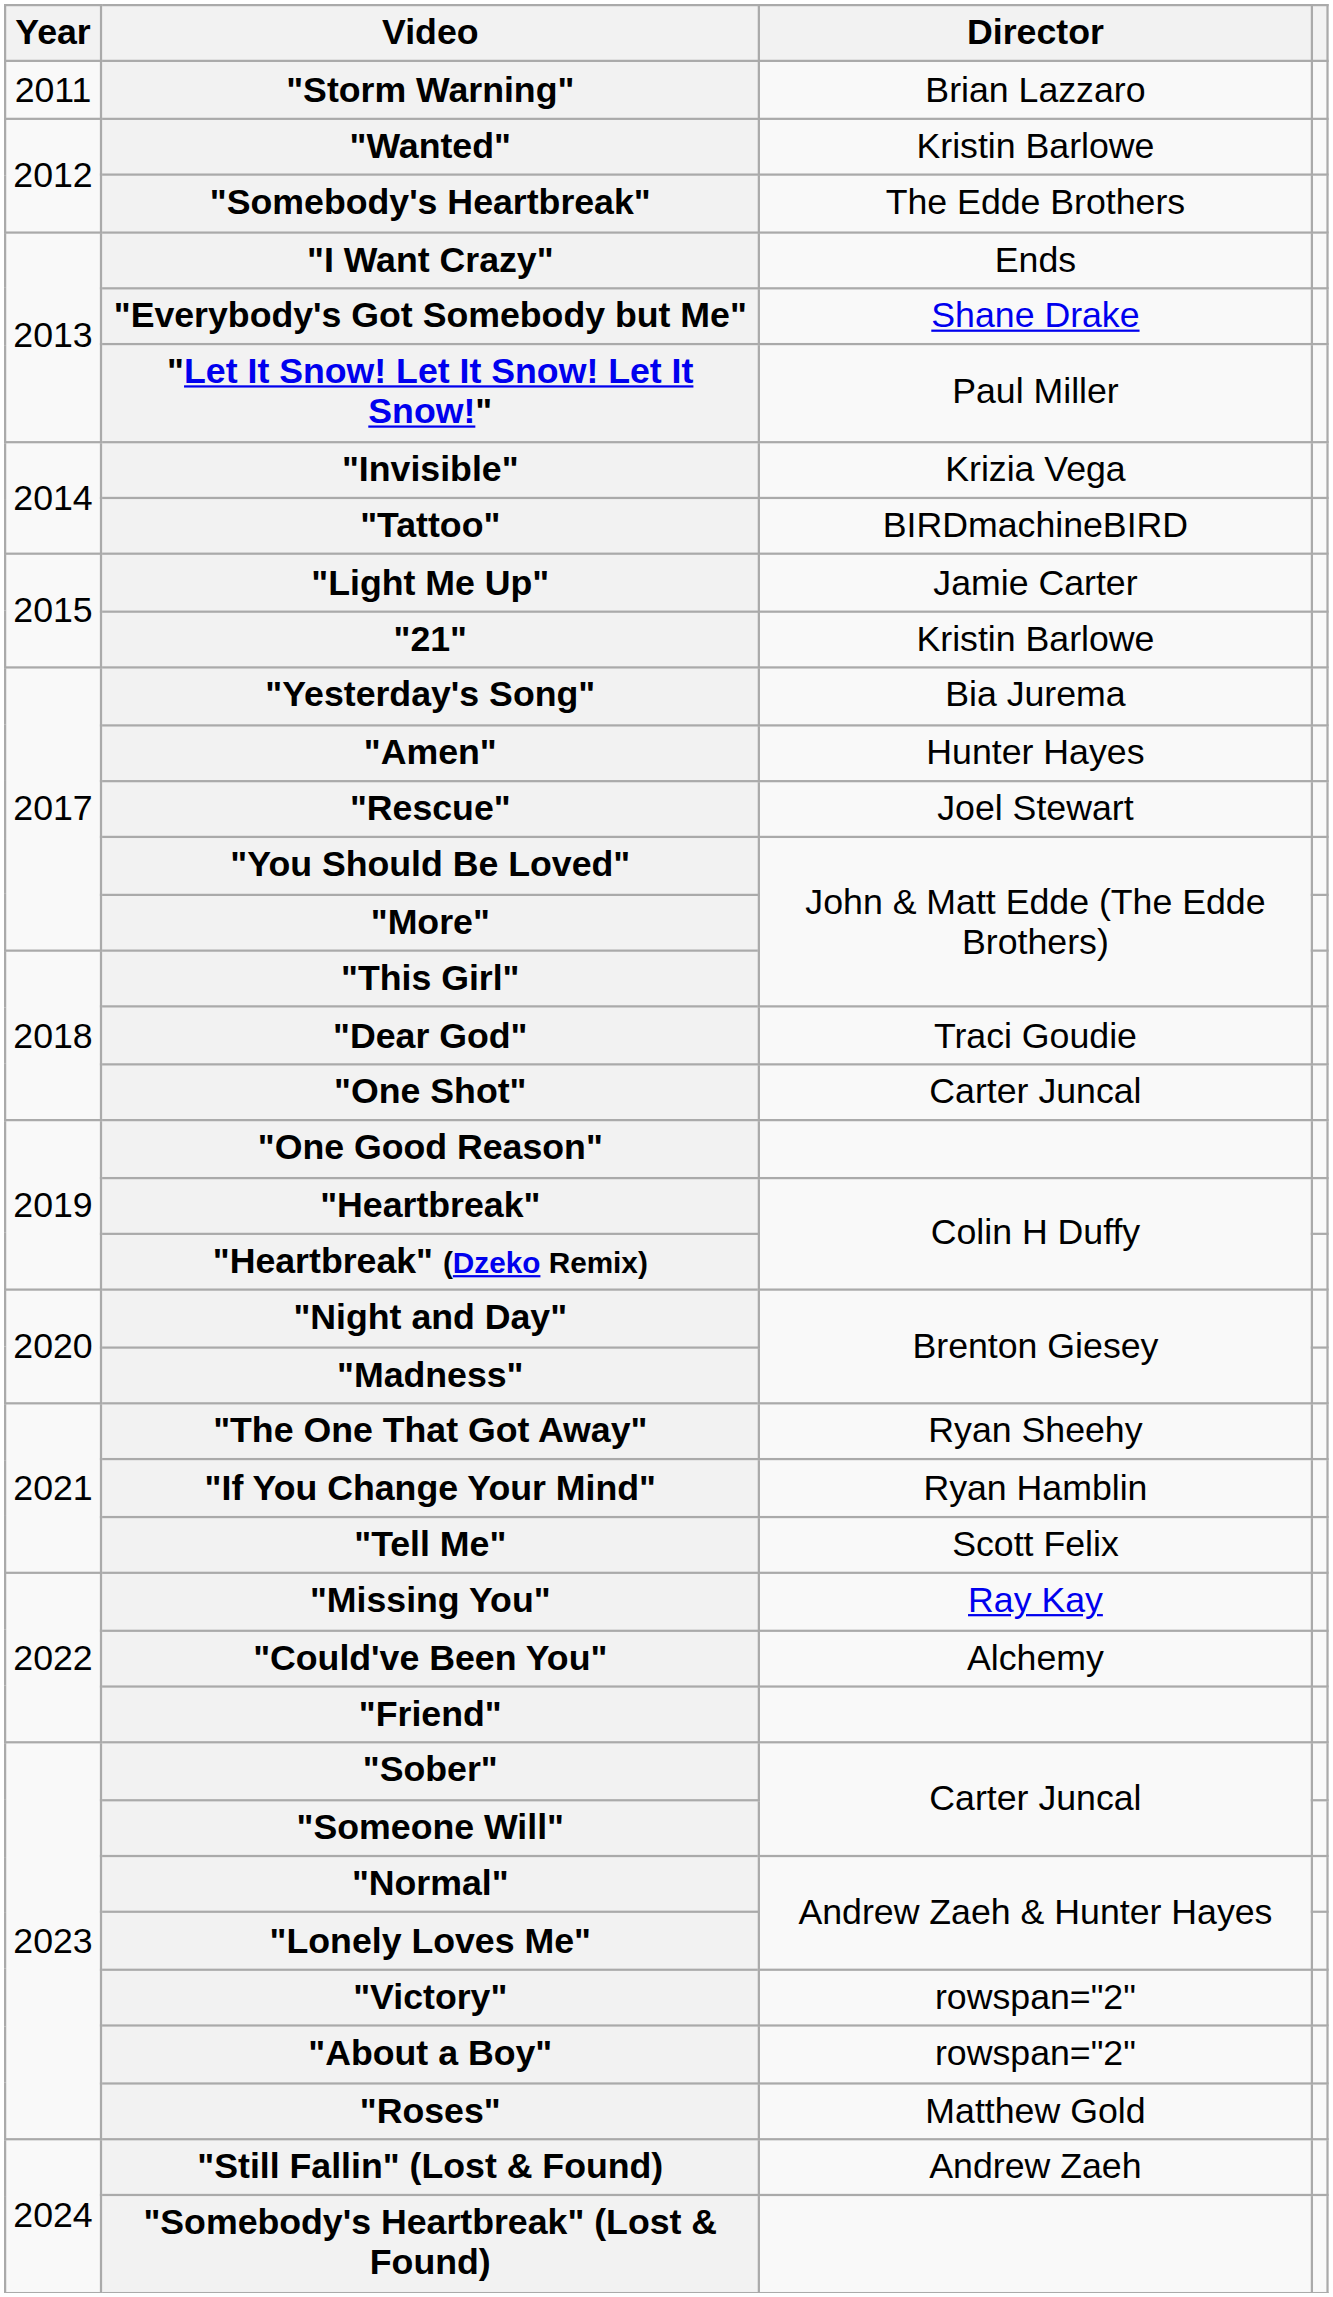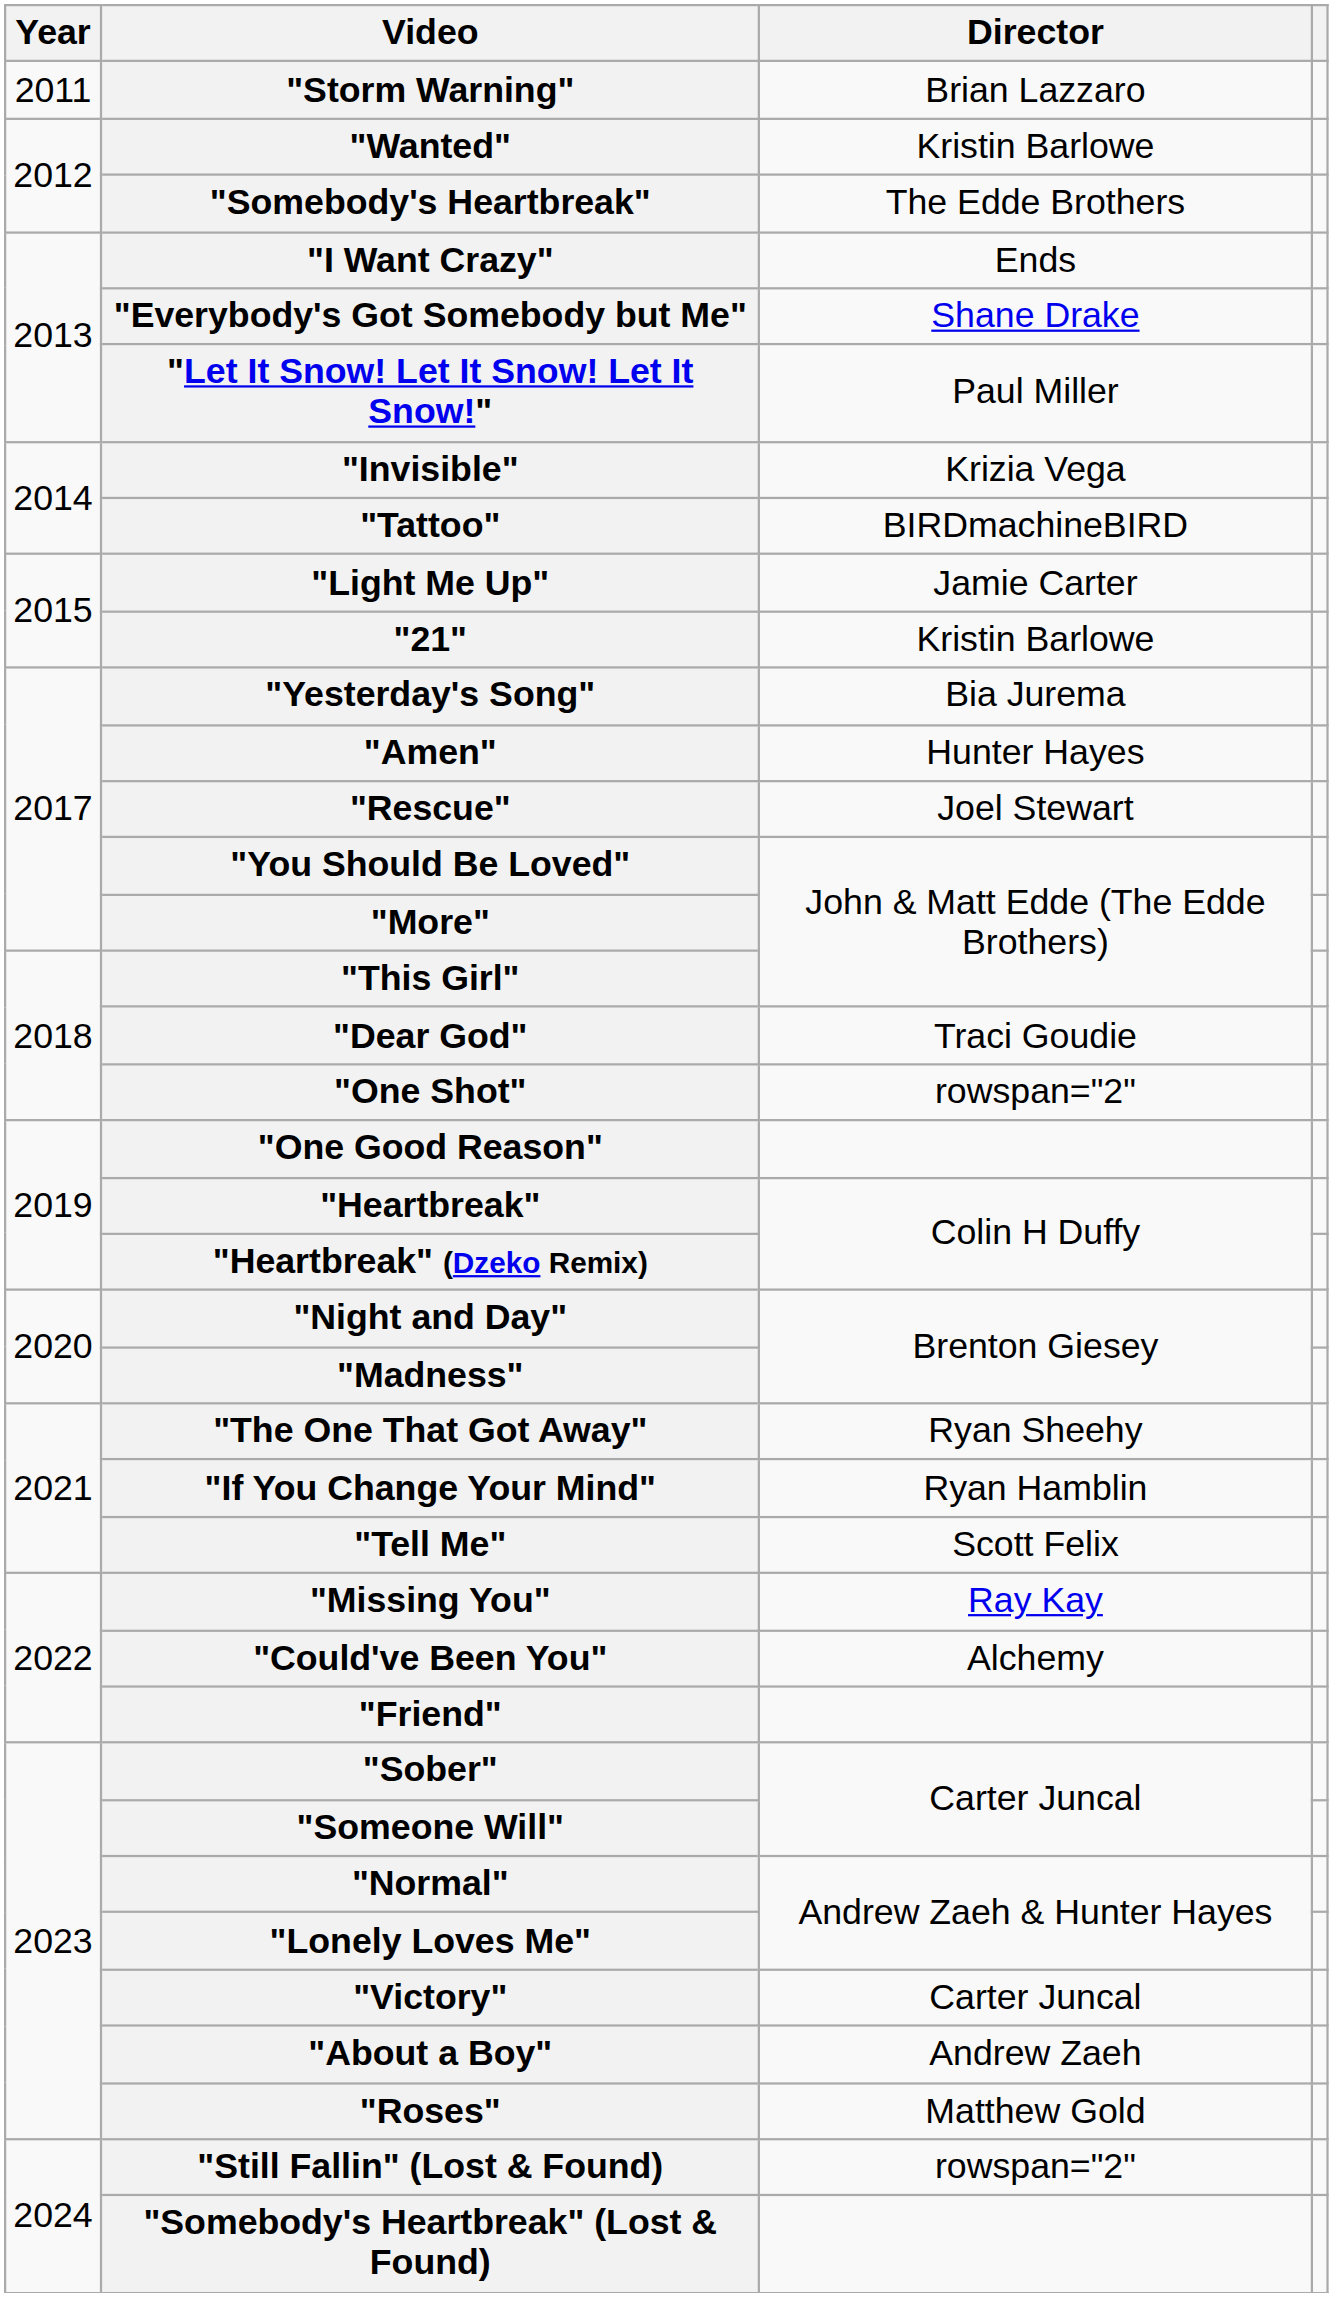(1035, 1091) Carter Juncal -> (1035, 1091) rowspan="2"
(1035, 1996) rowspan="2" -> (1035, 1996) Carter Juncal
(1035, 2053) rowspan="2" -> (1035, 2053) Andrew Zaeh
(1035, 2166) Andrew Zaeh -> (1035, 2166) rowspan="2"
